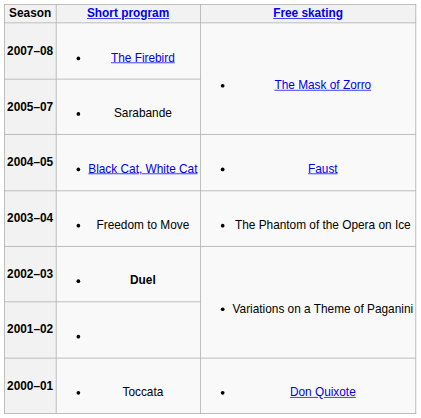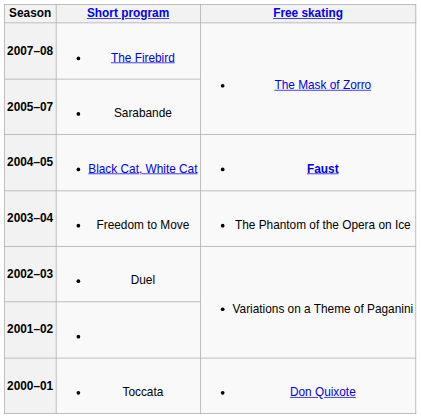(308, 169) normal -> (308, 169) bold
(128, 281) bold -> (128, 281) normal
